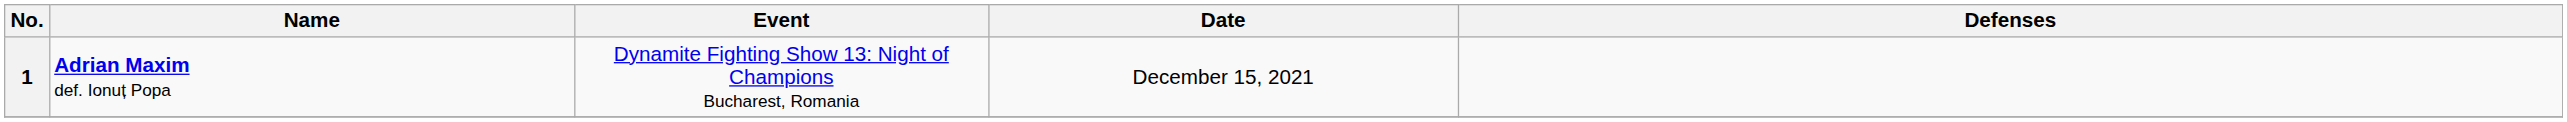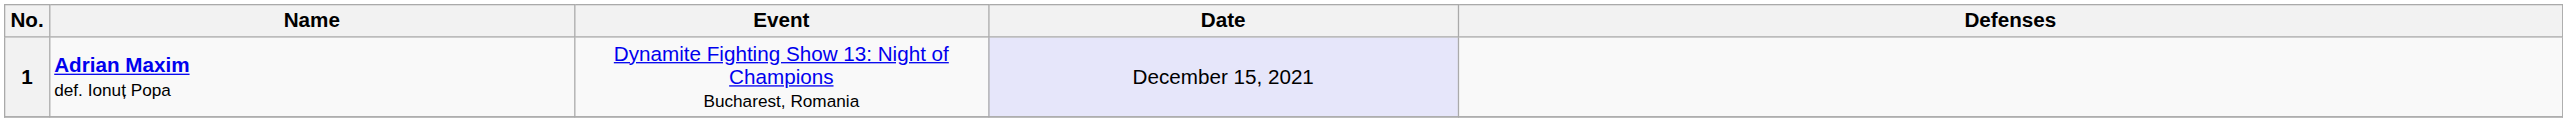(1223, 76) no background -> (1223, 76) lavender background
